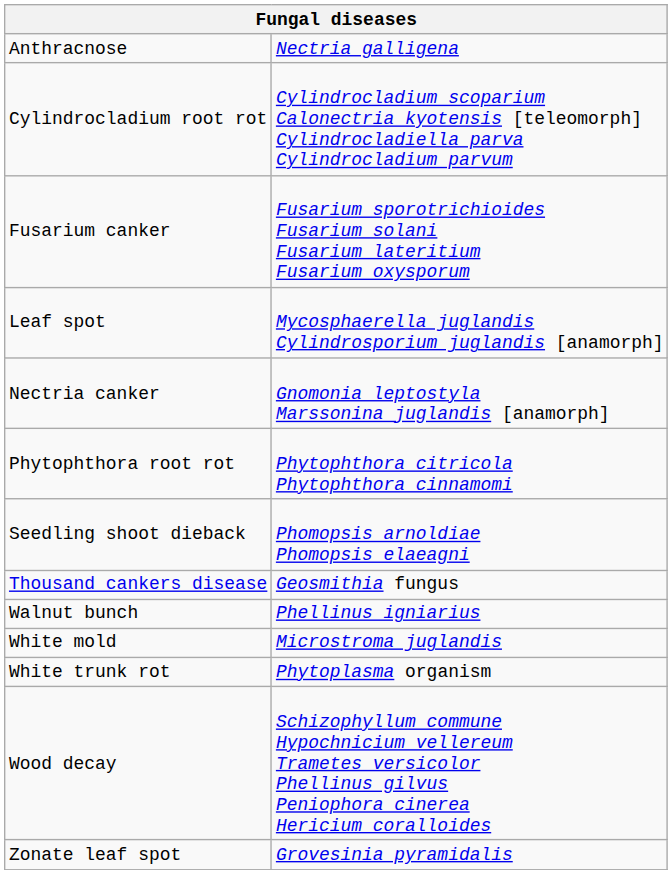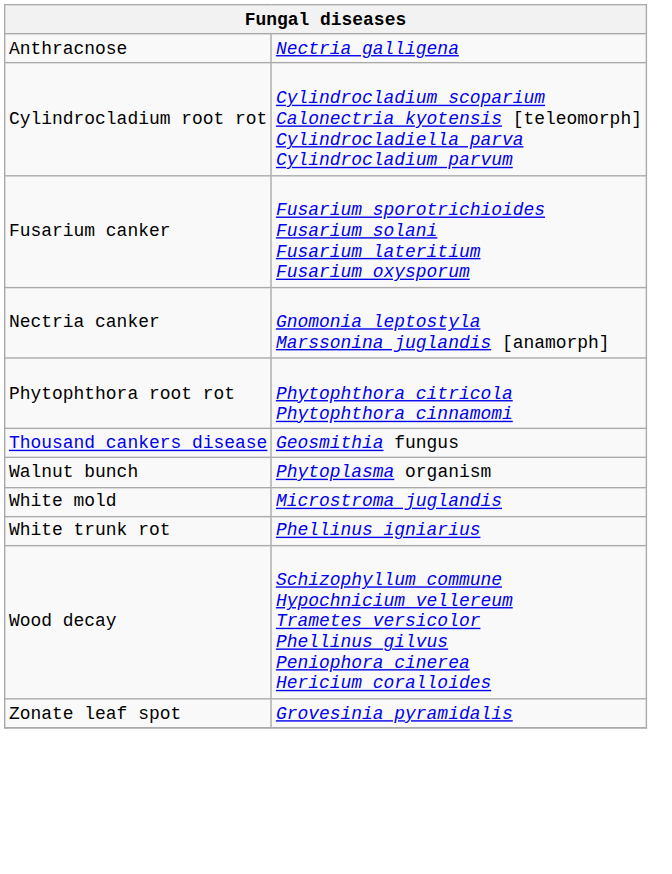- row: (57, 323)
- row: (127, 534)
(378, 614) Phellinus igniarius -> (384, 472) Phytoplasma organism
(384, 672) Phytoplasma organism -> (378, 531) Phellinus igniarius
